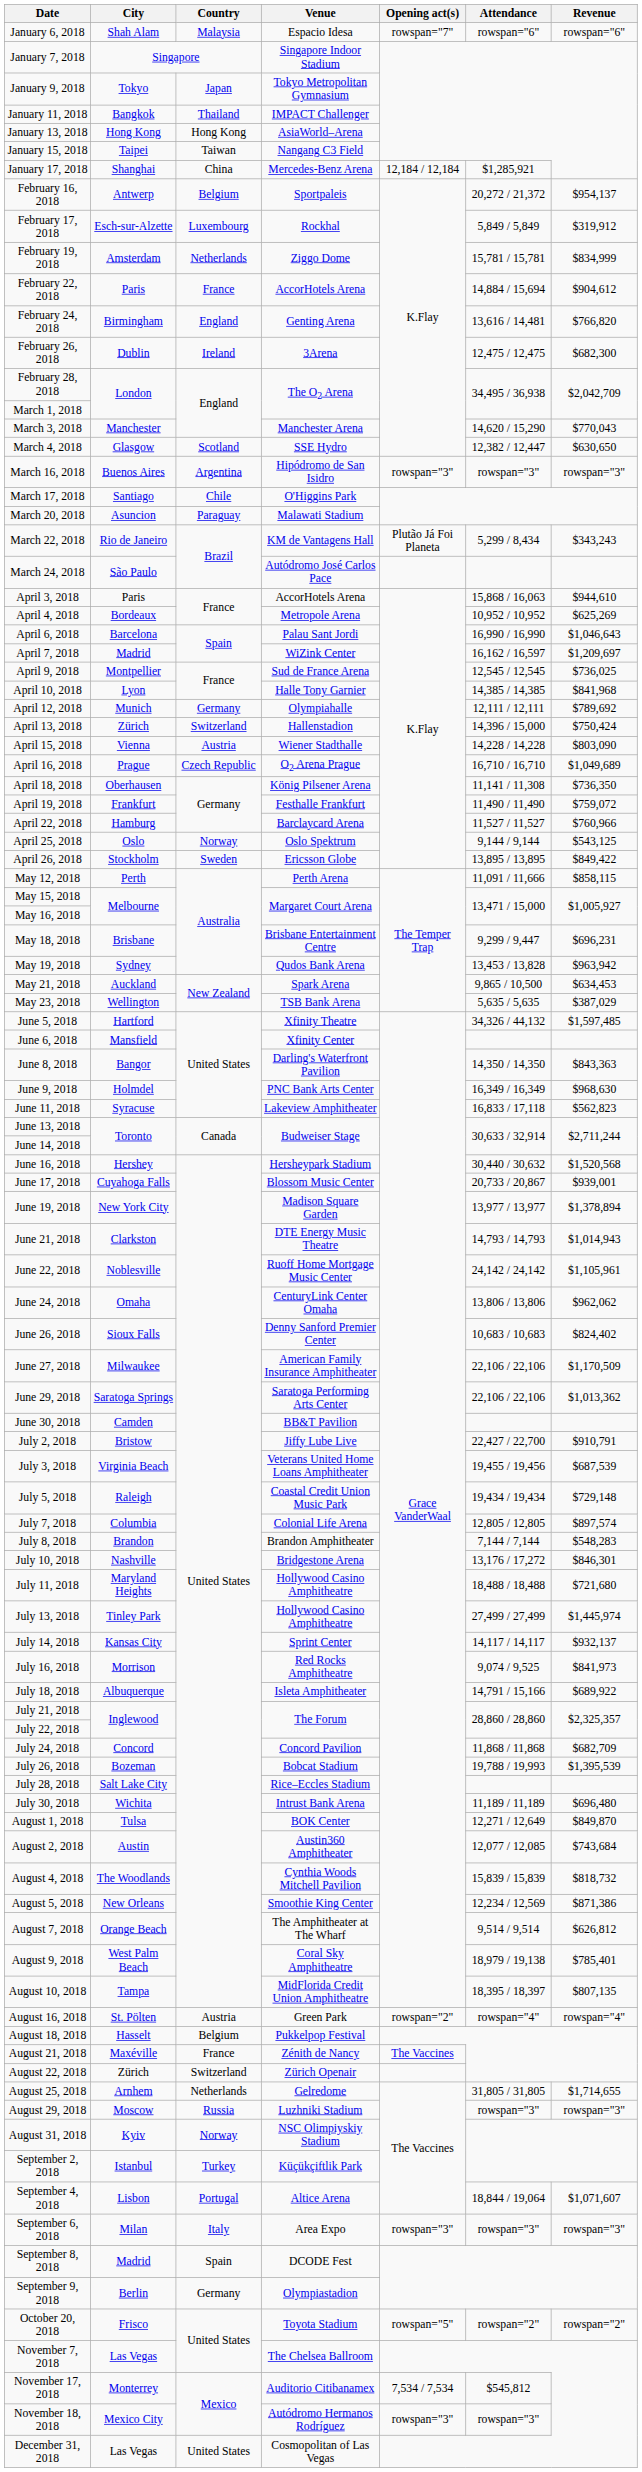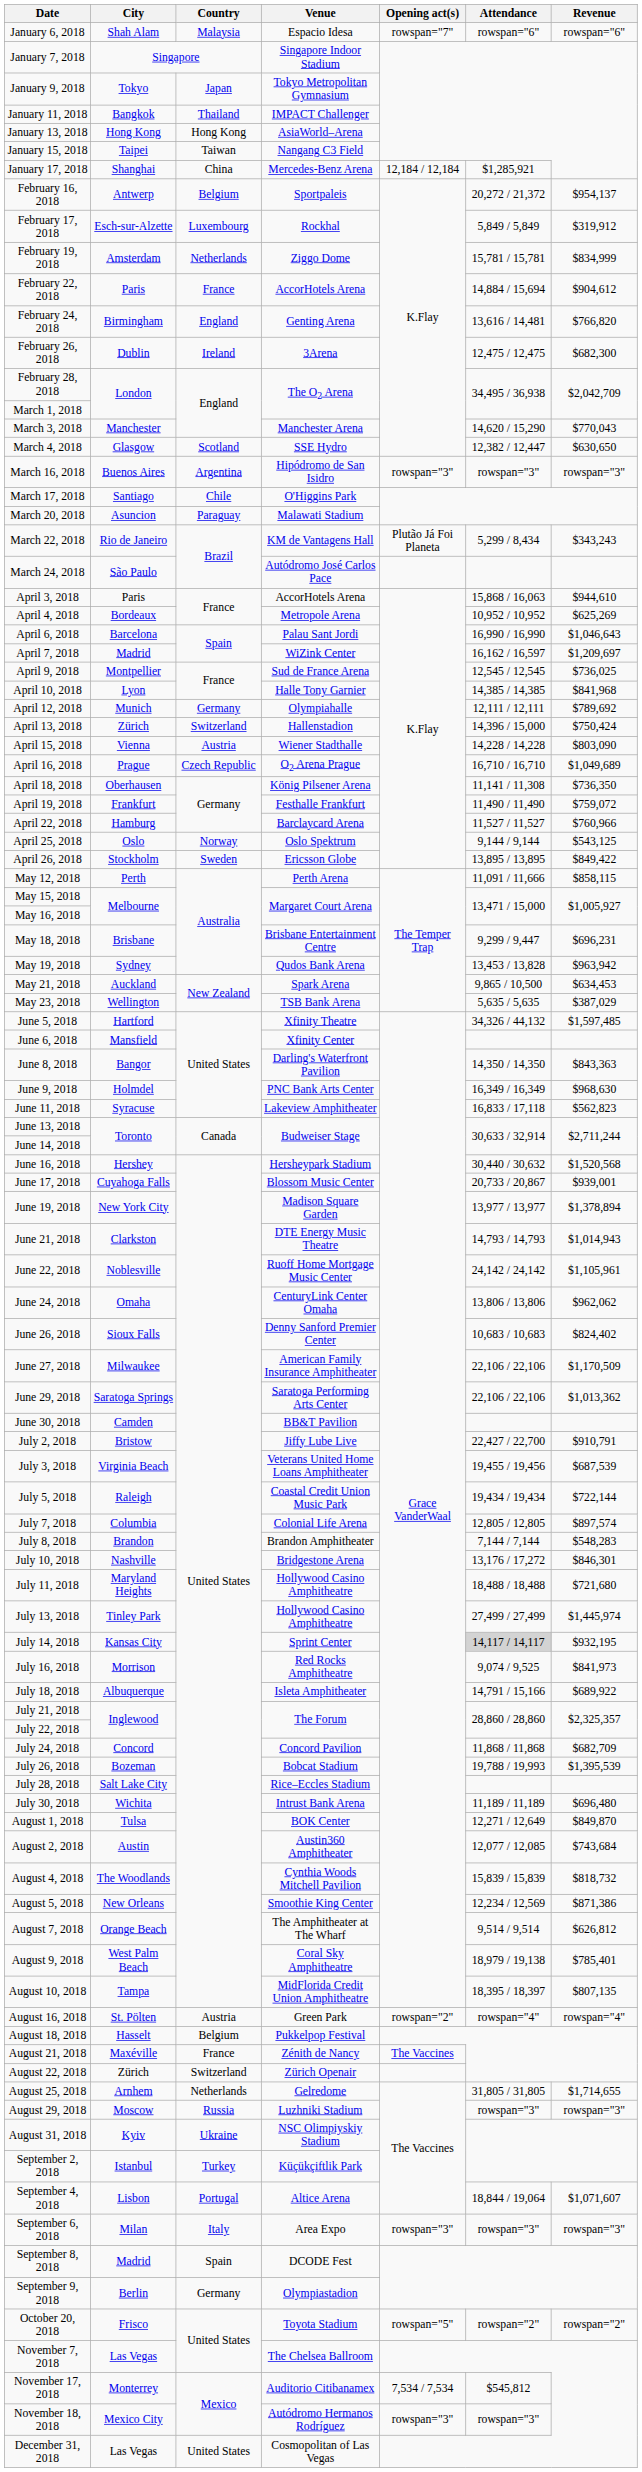(594, 1497) $729,148 -> (594, 1497) $722,144
(508, 1641) no background -> (508, 1641) lightgrey background
(594, 1641) $932,137 -> (594, 1641) $932,195
(219, 2134) Norway -> (219, 2134) Ukraine
